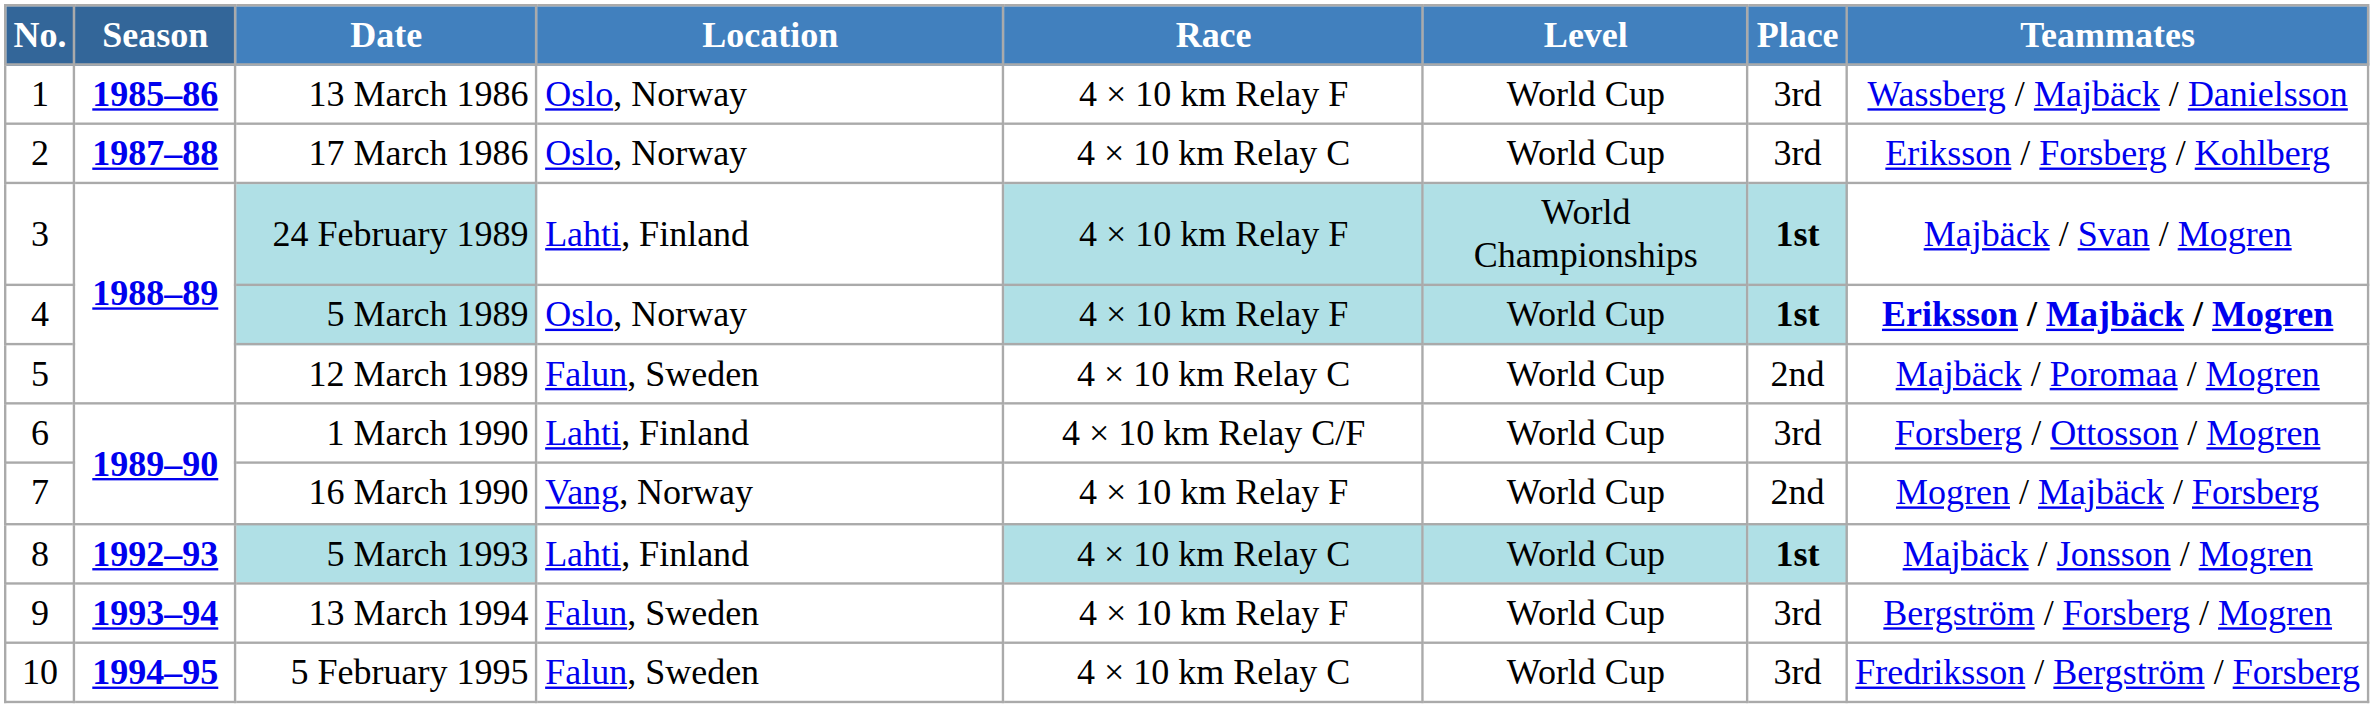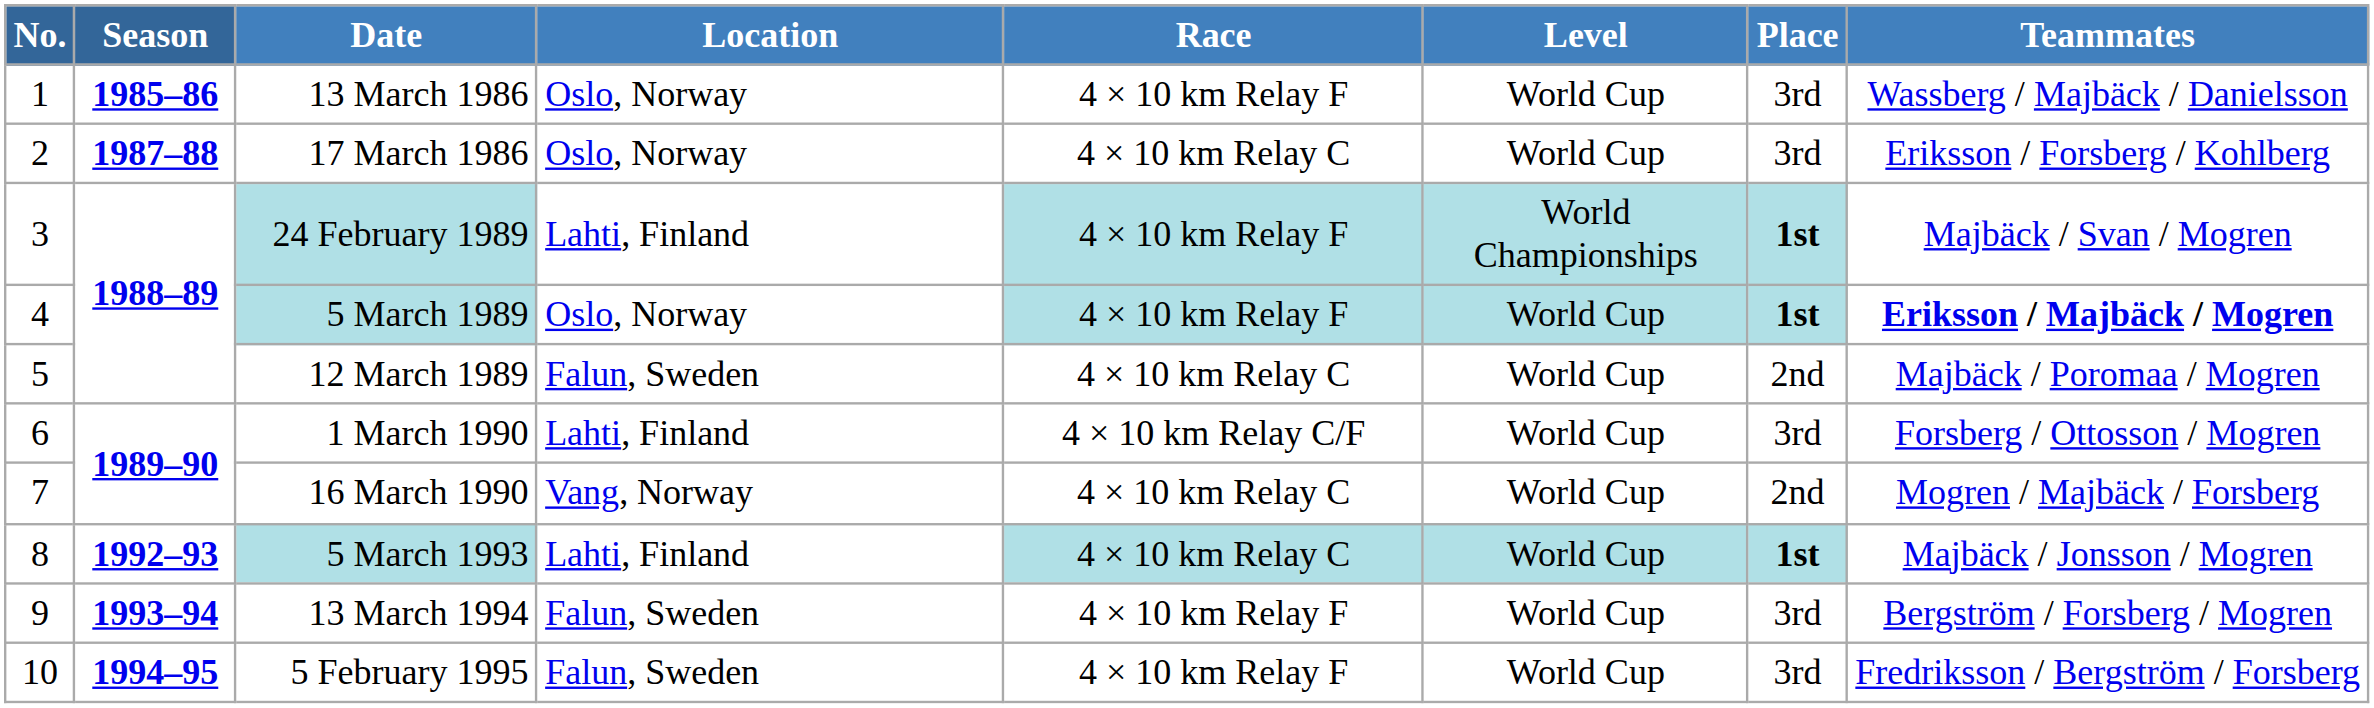(1214, 492) 4 × 10 km Relay F -> (1214, 492) 4 × 10 km Relay C
(1214, 671) 4 × 10 km Relay C -> (1214, 671) 4 × 10 km Relay F
